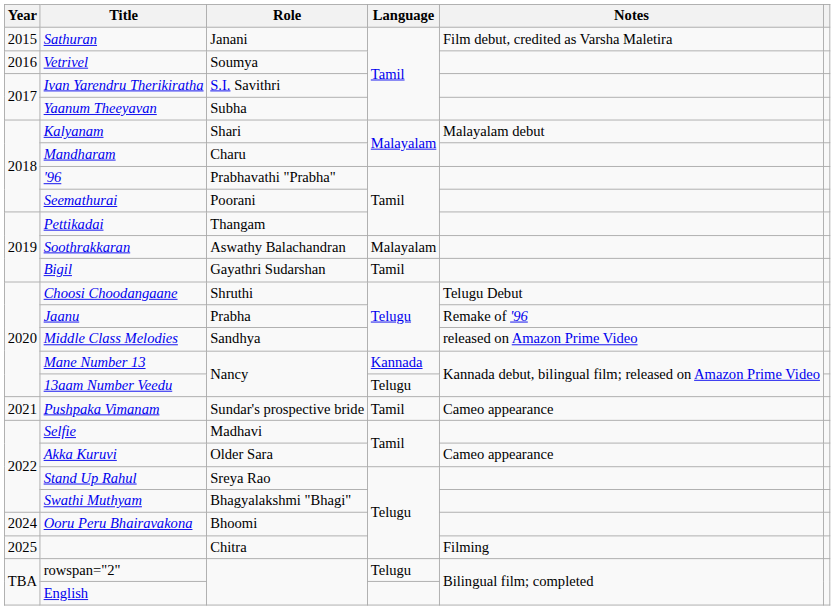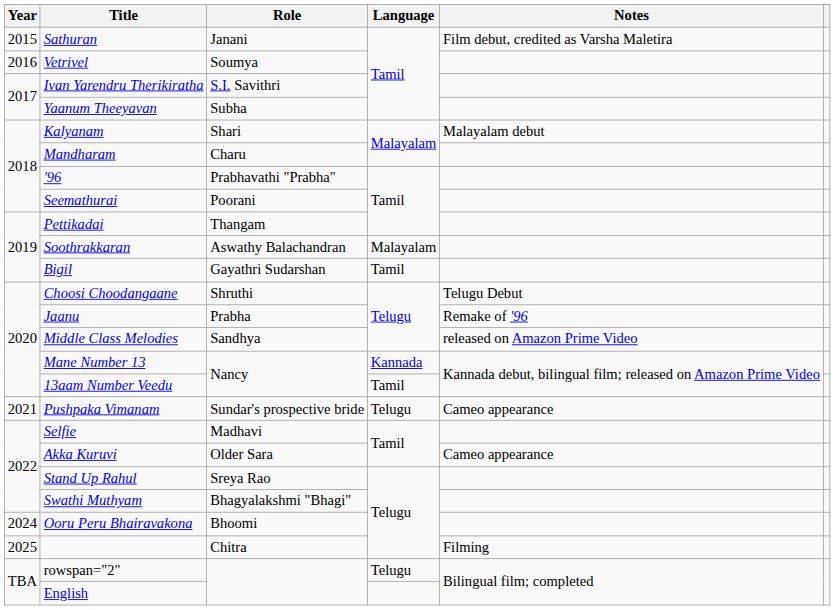(391, 385) Telugu -> (388, 385) Tamil
(388, 408) Tamil -> (391, 408) Telugu
